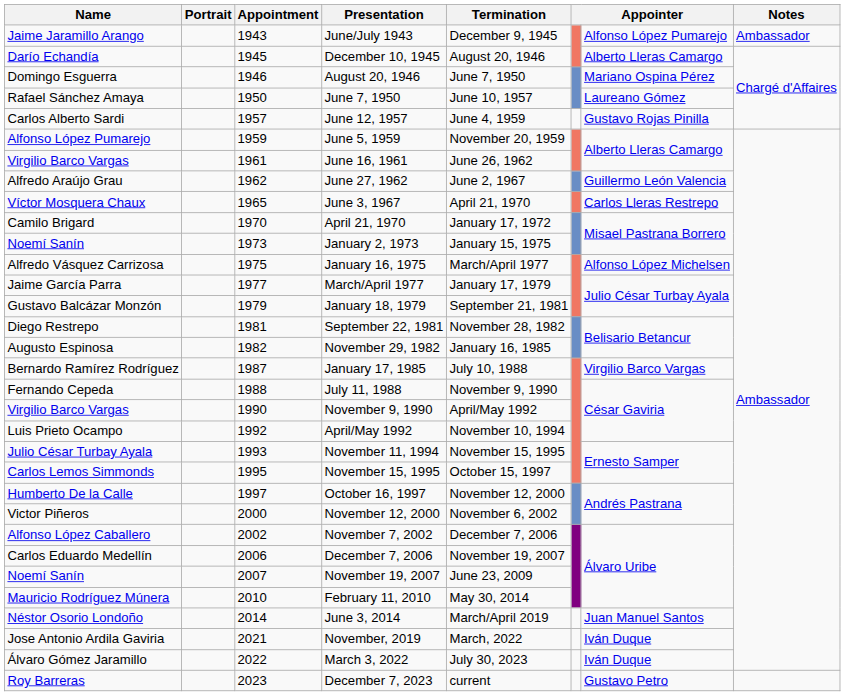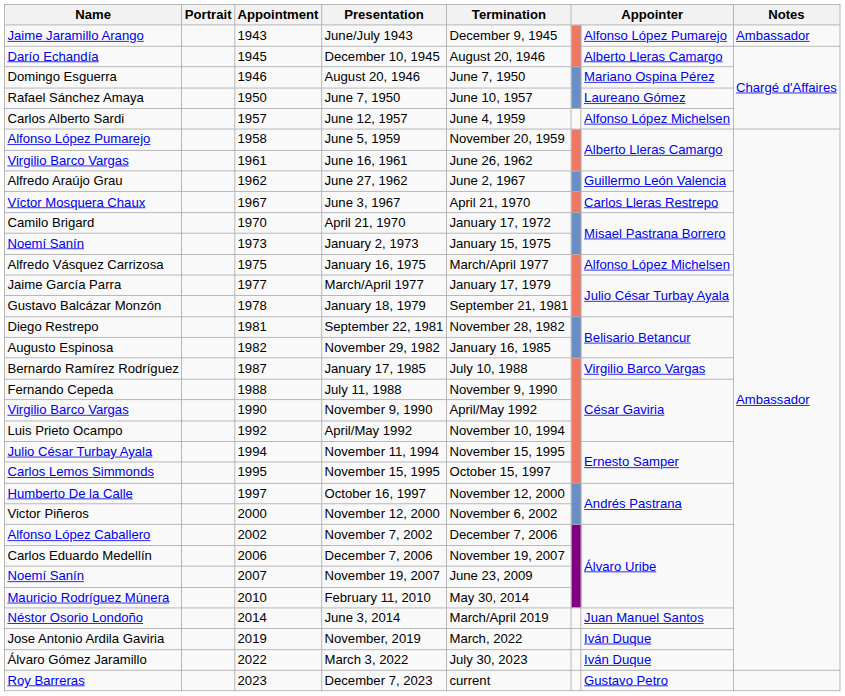(646, 118) Gustavo Rojas Pinilla -> (657, 118) Alfonso López Michelsen
(252, 139) 1959 -> (252, 139) 1958
(252, 202) 1965 -> (252, 202) 1967
(252, 306) 1979 -> (252, 306) 1978
(252, 451) 1993 -> (252, 451) 1994
(252, 639) 2021 -> (252, 639) 2019
